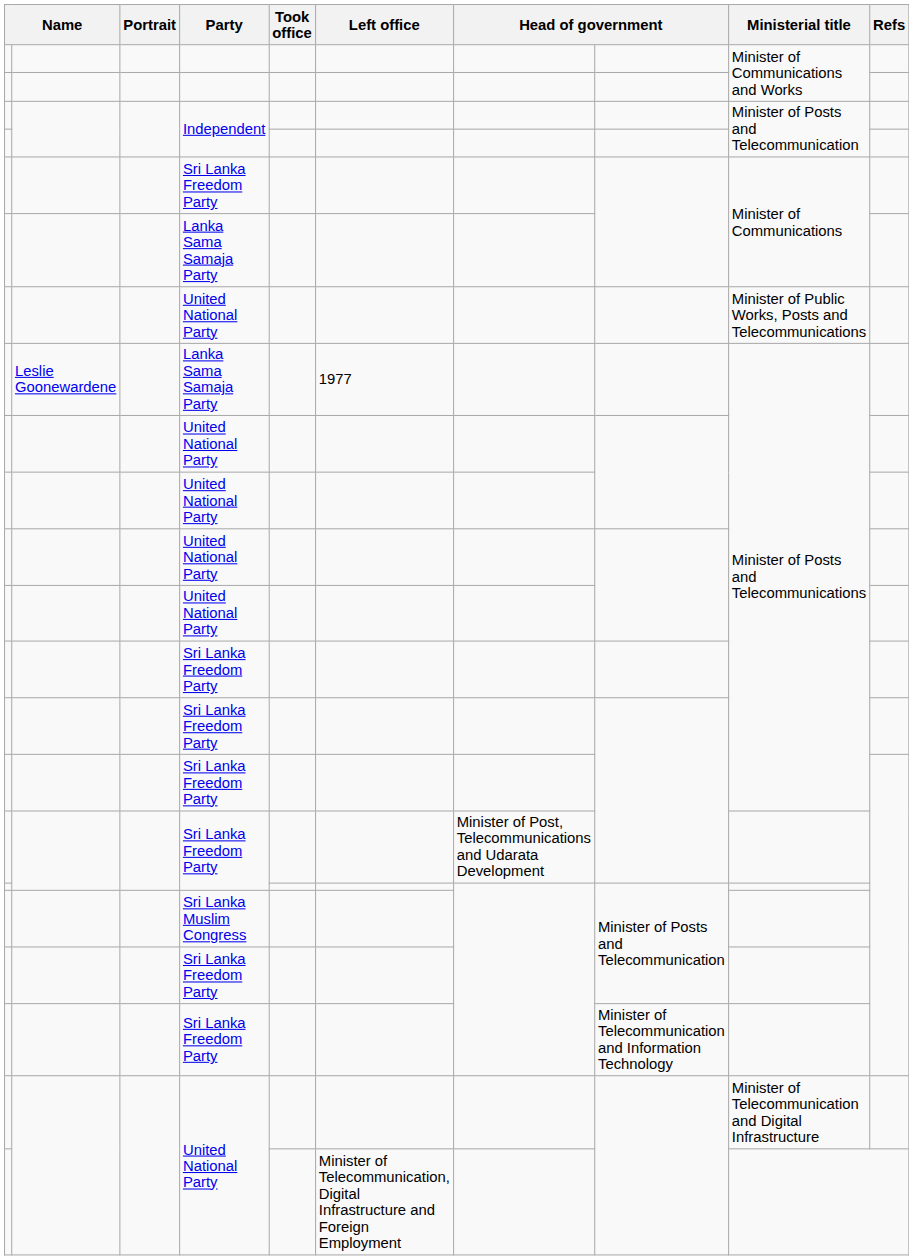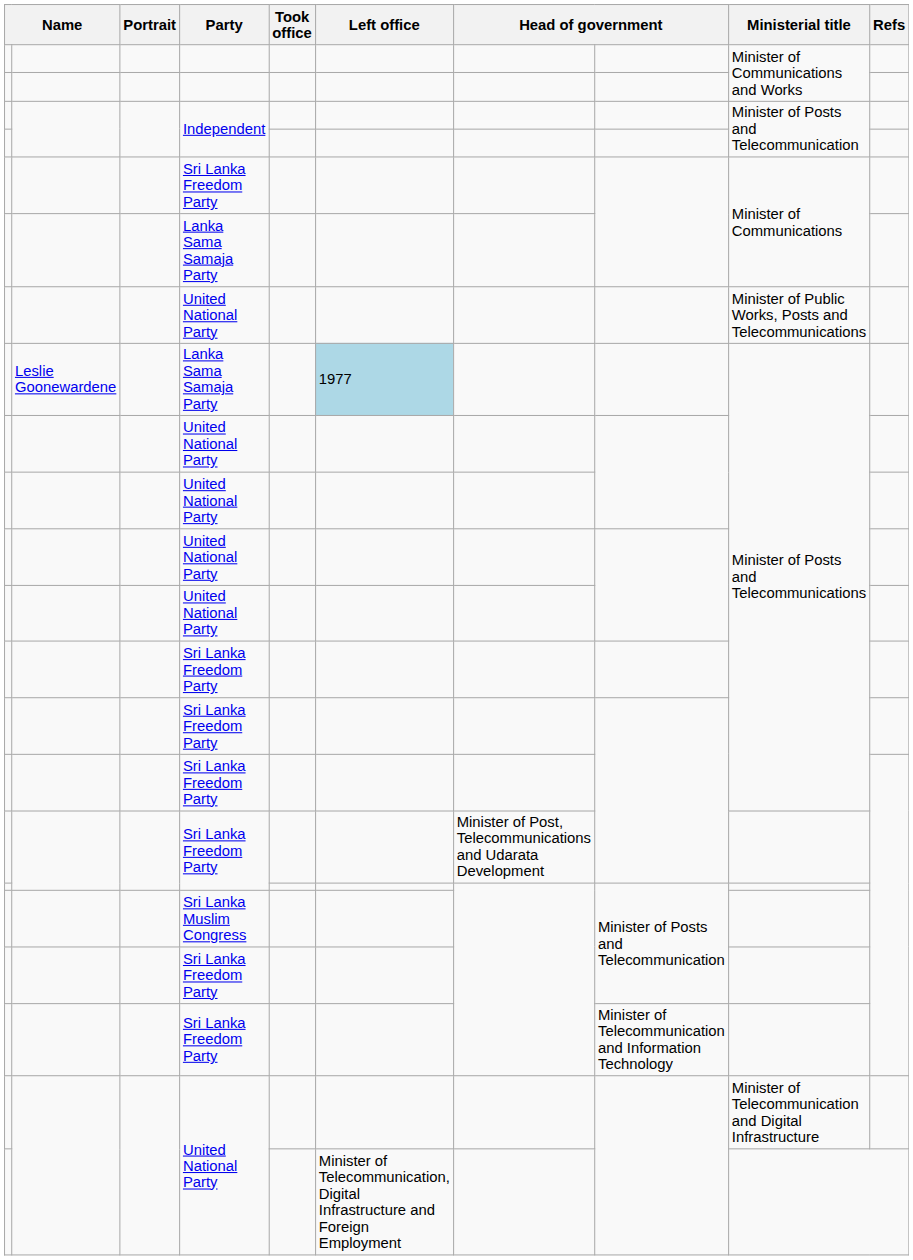(335, 380) no background -> (335, 380) lightblue background
